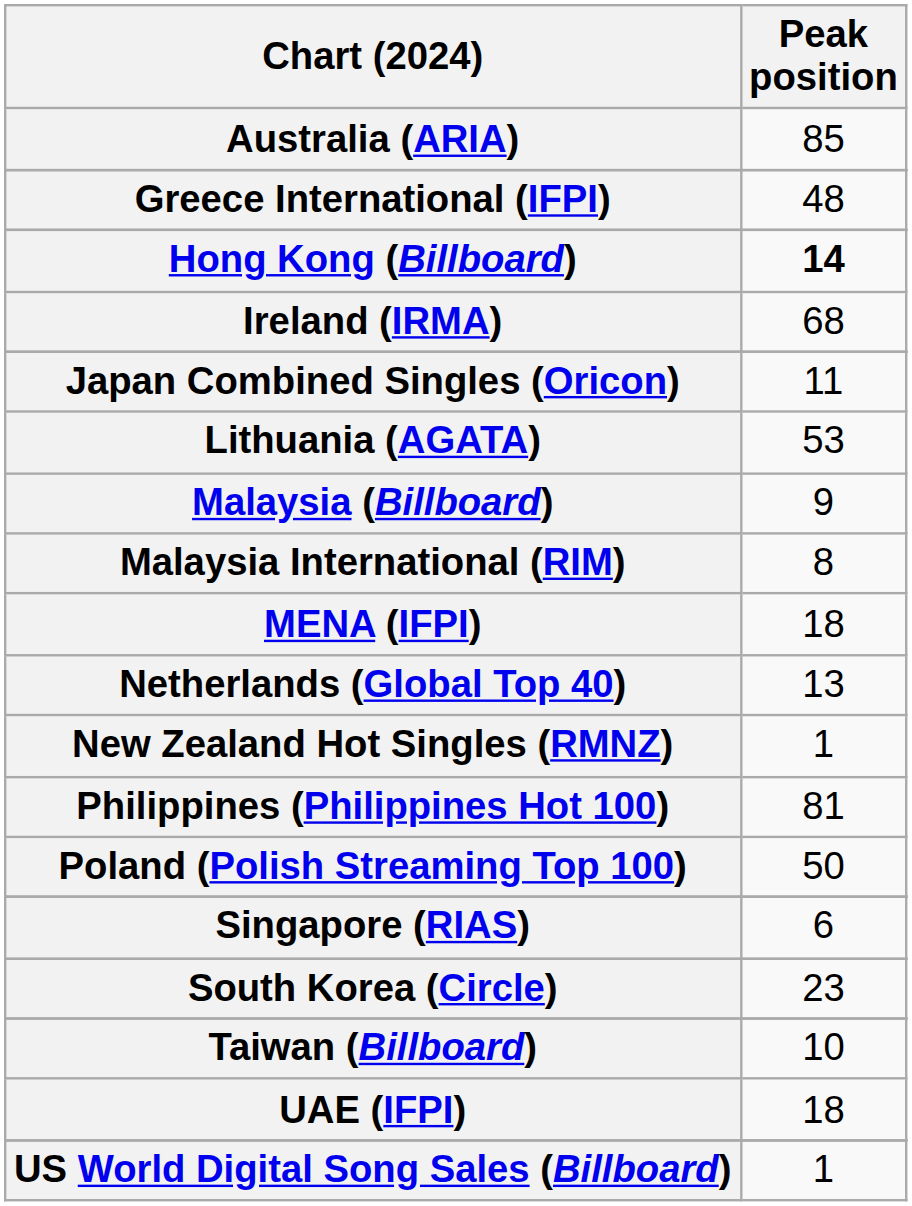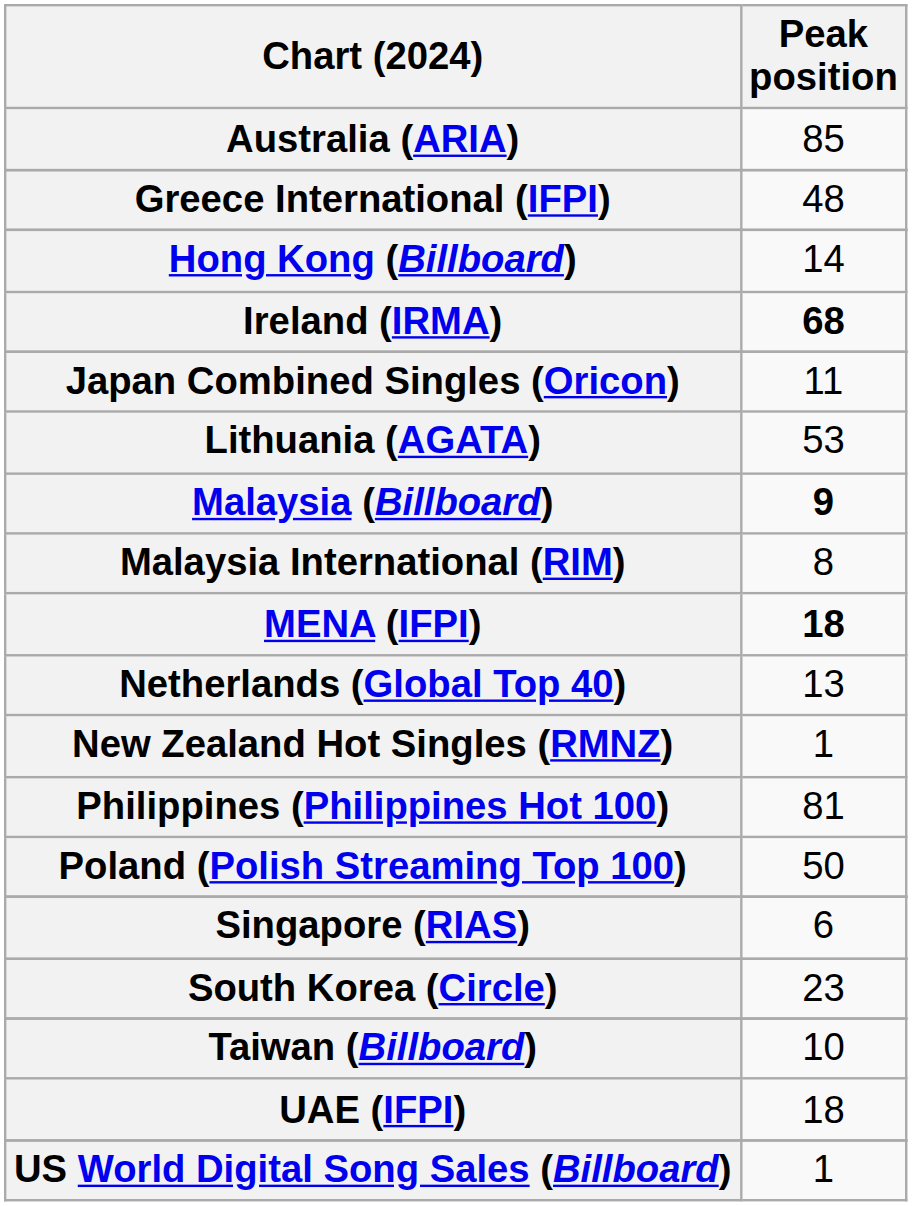(823, 259) bold -> (823, 259) normal
(823, 320) normal -> (823, 320) bold
(823, 502) normal -> (823, 502) bold
(823, 623) normal -> (823, 623) bold
